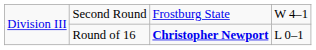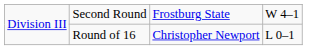(210, 34) bold -> (206, 34) normal
